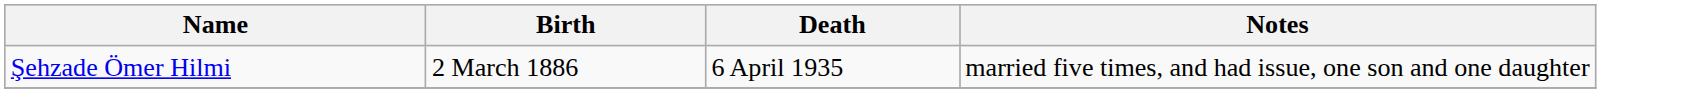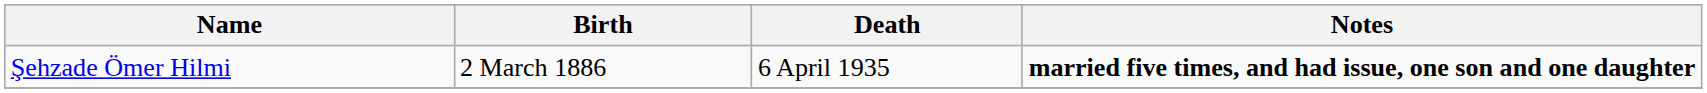(1277, 66) normal -> (1362, 66) bold
